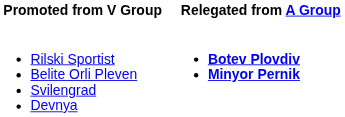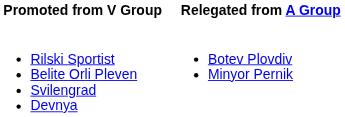(261, 67) bold -> (261, 67) normal
